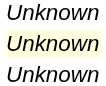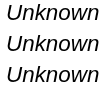(53, 43) lightyellow background -> (53, 43) no background
